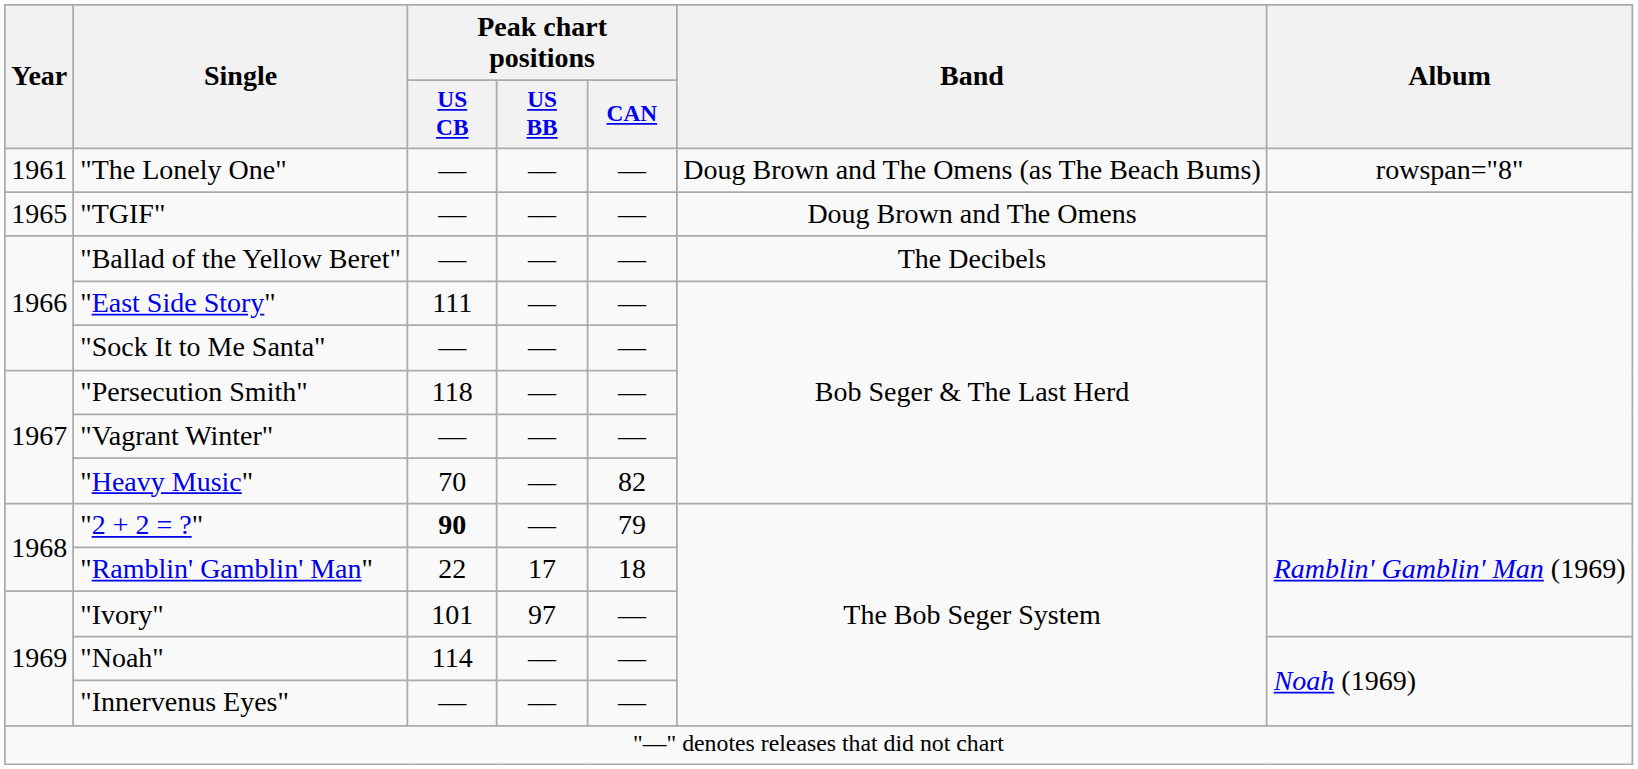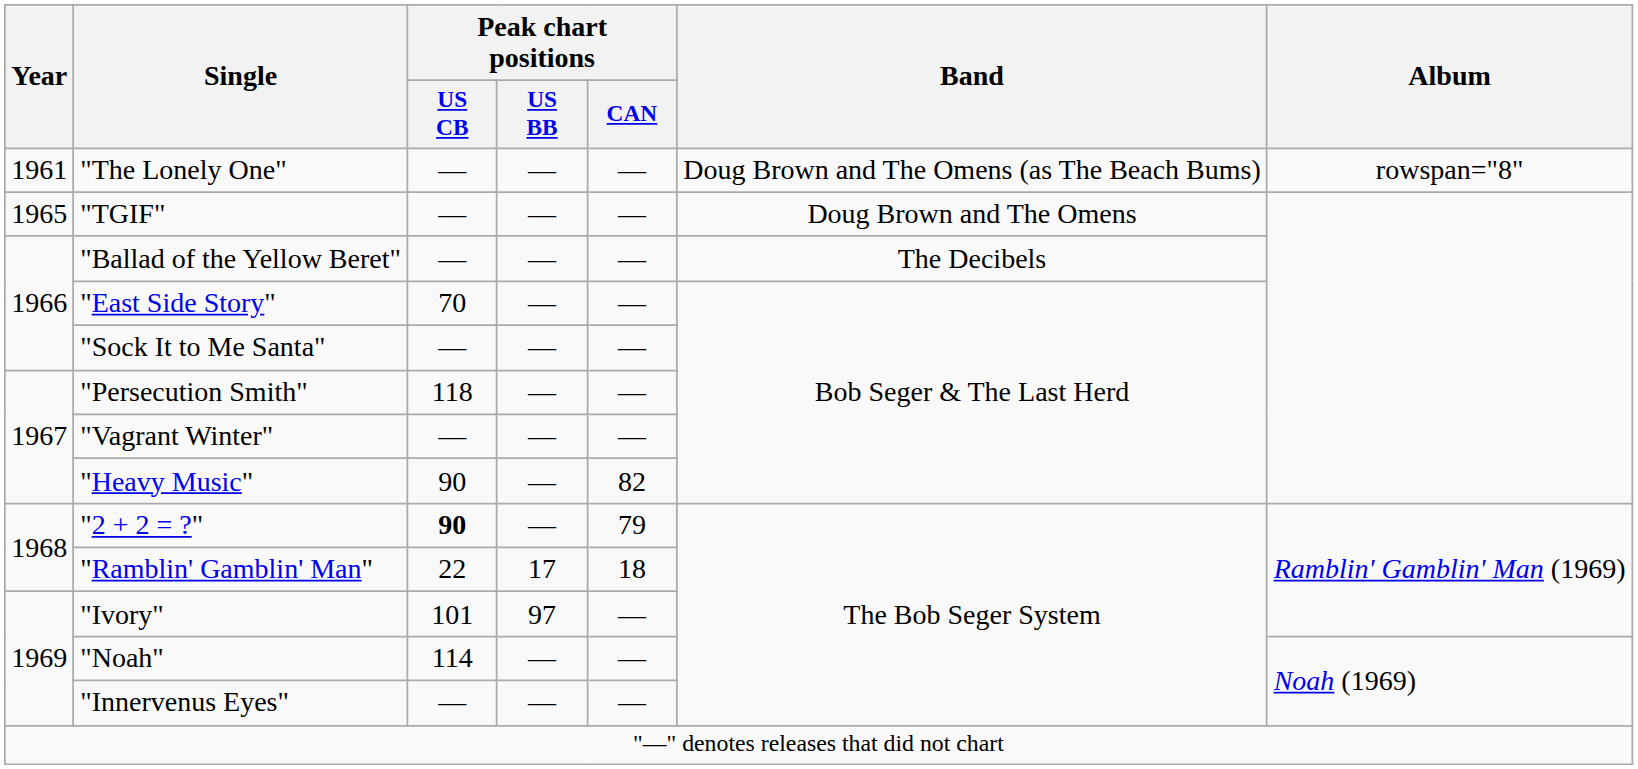(452, 302) 111 -> (452, 302) 70
(452, 480) 70 -> (452, 480) 90
